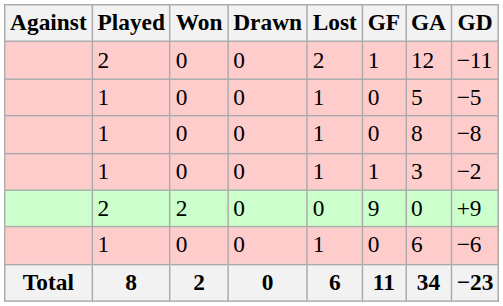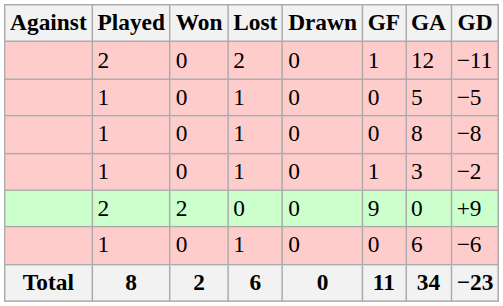columns swapped: (268, 23) <-> (335, 23)
